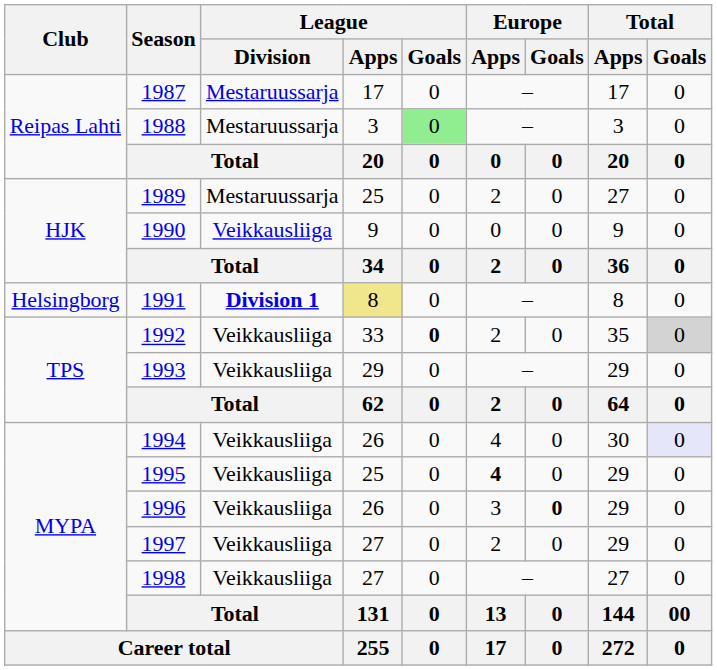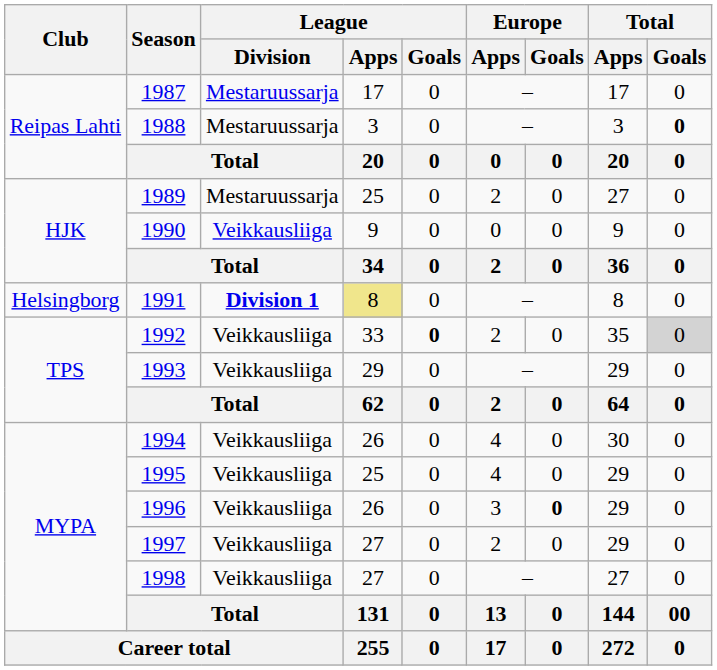(434, 126) lightgreen background -> (434, 126) no background
(679, 126) normal -> (679, 126) bold
(679, 439) lavender background -> (679, 439) no background
(496, 473) bold -> (496, 473) normal
